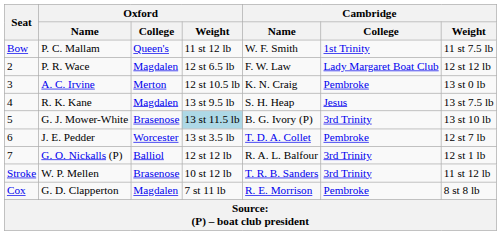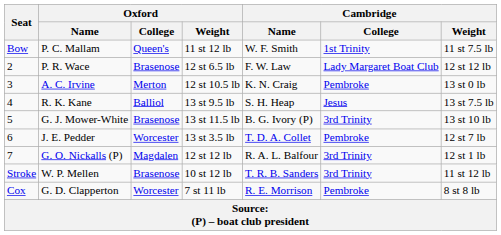(156, 66) Magdalen -> (156, 66) Brasenose
(156, 102) Magdalen -> (149, 102) Balliol
(212, 119) lightblue background -> (212, 119) no background
(149, 155) Balliol -> (156, 155) Magdalen
(156, 191) Magdalen -> (156, 191) Worcester
